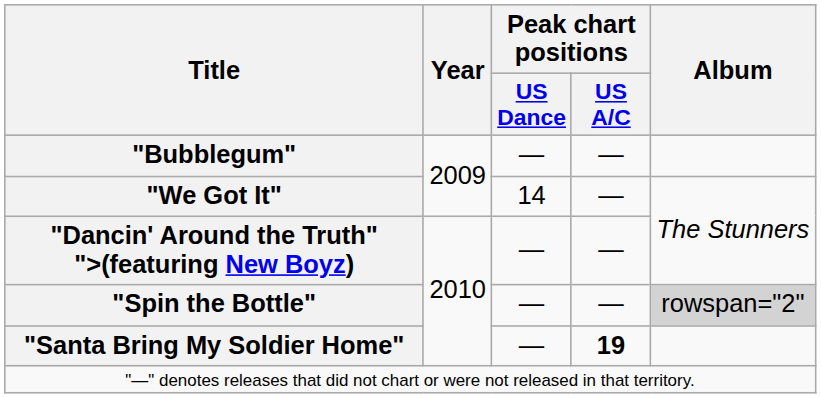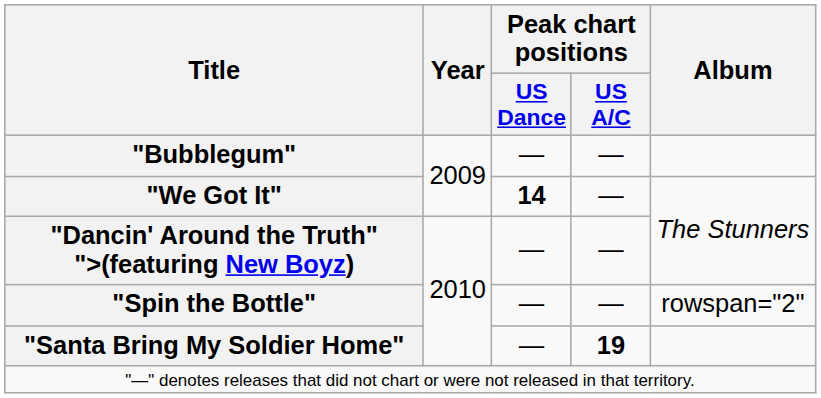(532, 195) normal -> (532, 195) bold
(733, 304) lightgrey background -> (733, 304) no background
